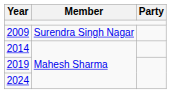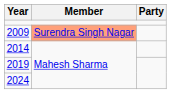(84, 33) no background -> (84, 33) lightsalmon background
